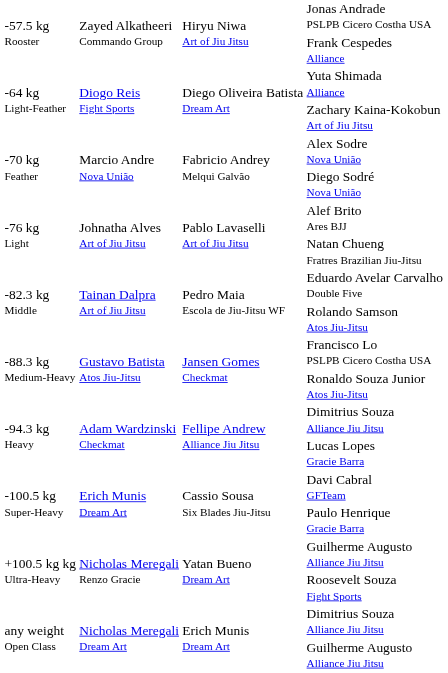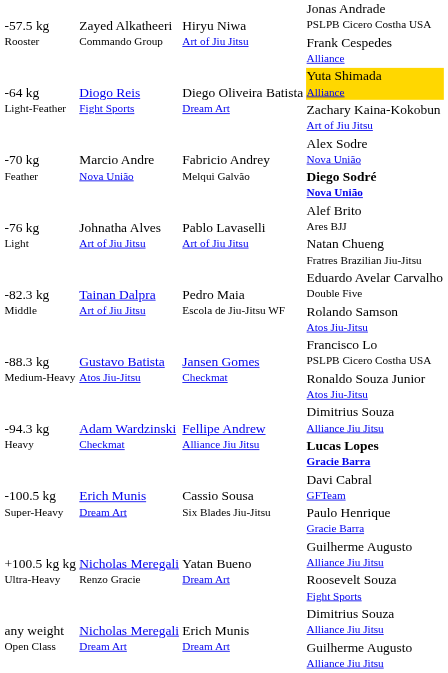(344, 83) no background -> (344, 83) gold background
(340, 184) normal -> (342, 184) bold
(341, 453) normal -> (343, 453) bold
